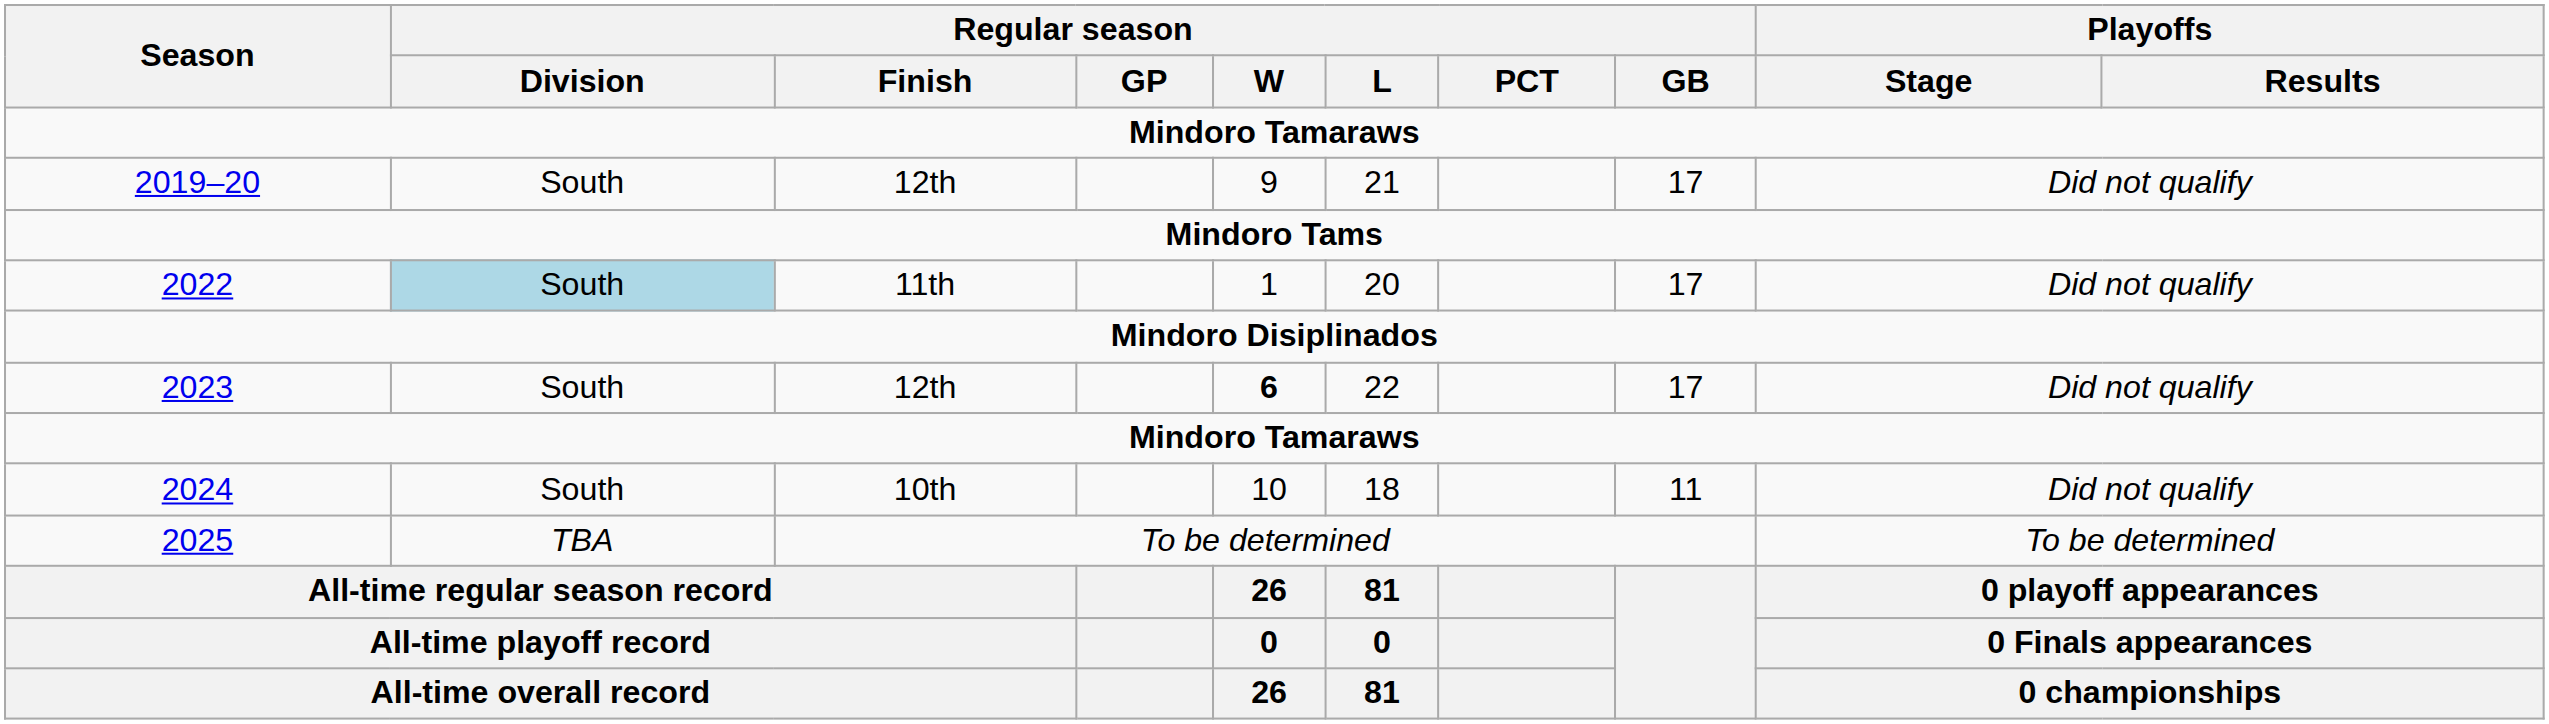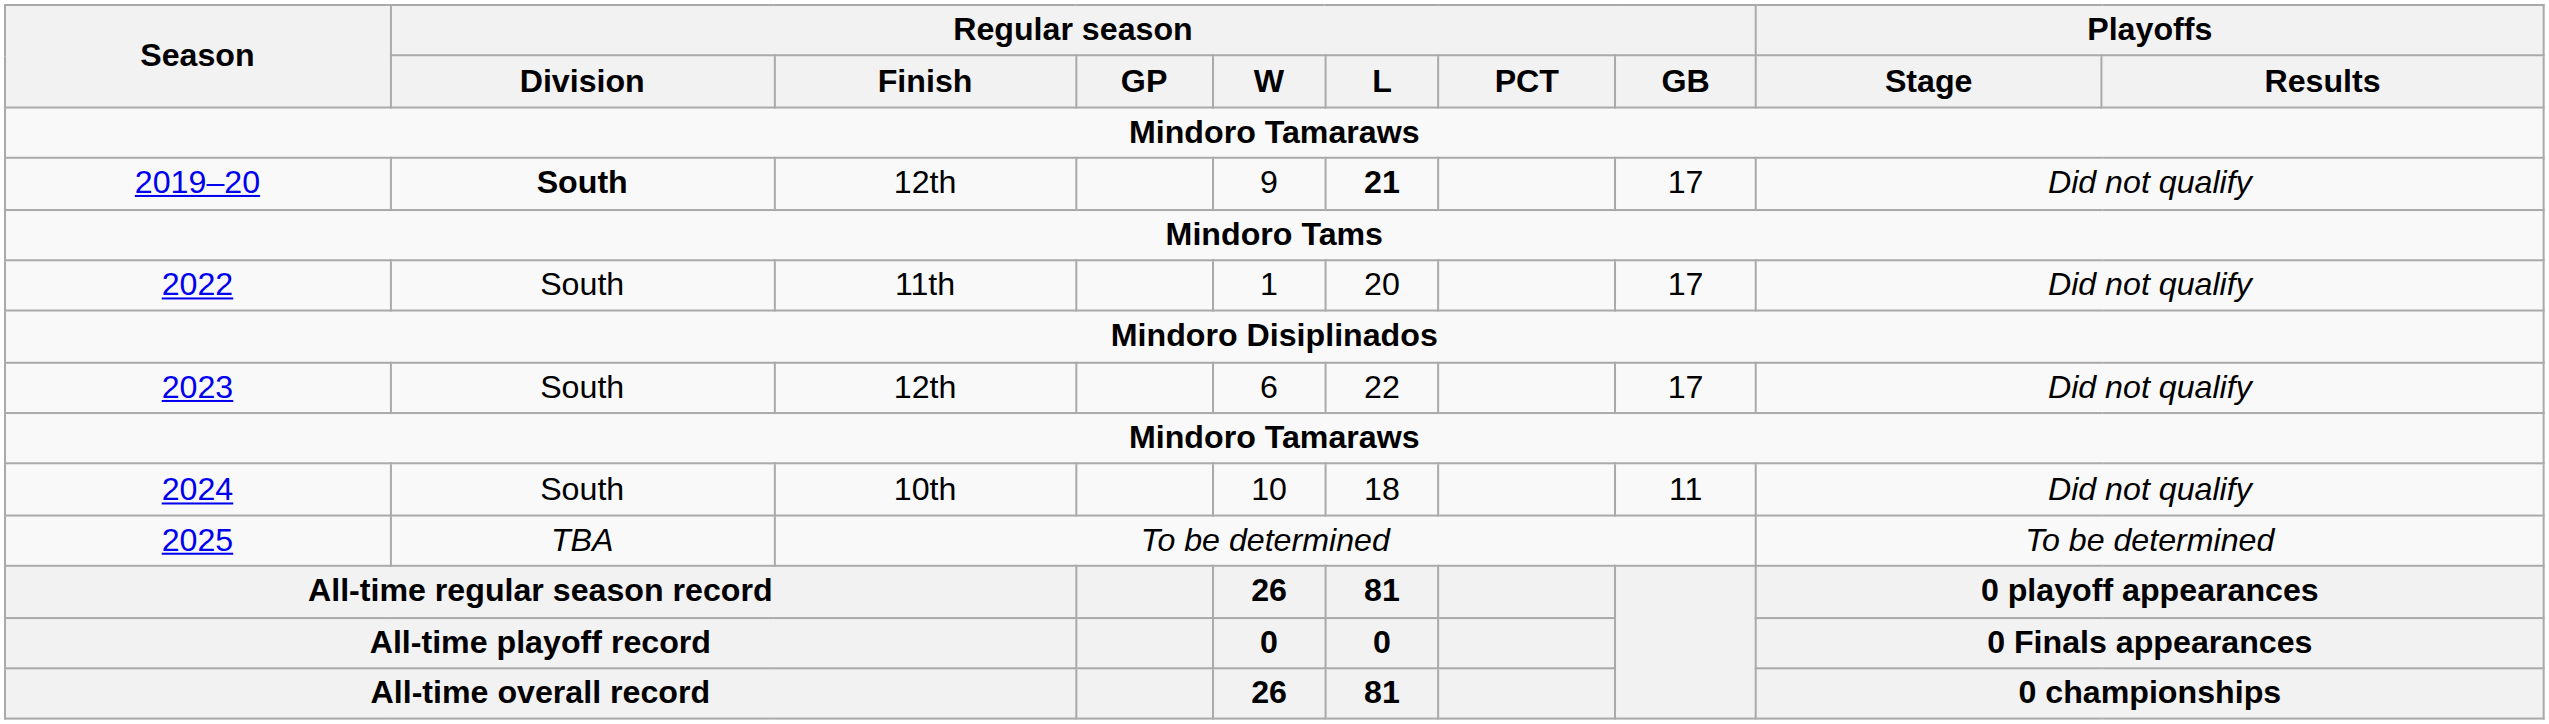(582, 183) normal -> (582, 183) bold
(1382, 183) normal -> (1382, 183) bold
(582, 285) lightblue background -> (582, 285) no background
(1269, 387) bold -> (1269, 387) normal
